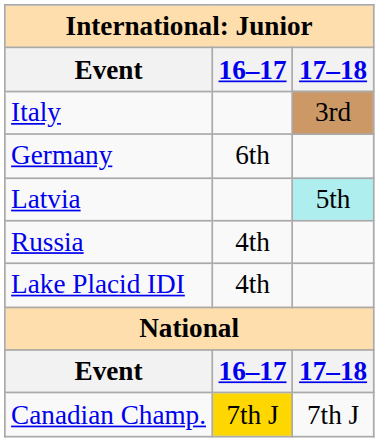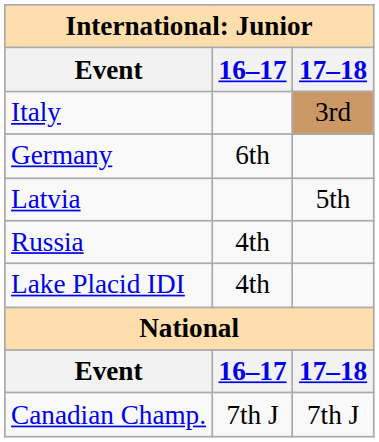(333, 198) paleturquoise background -> (333, 198) no background
(253, 414) gold background -> (253, 414) no background
